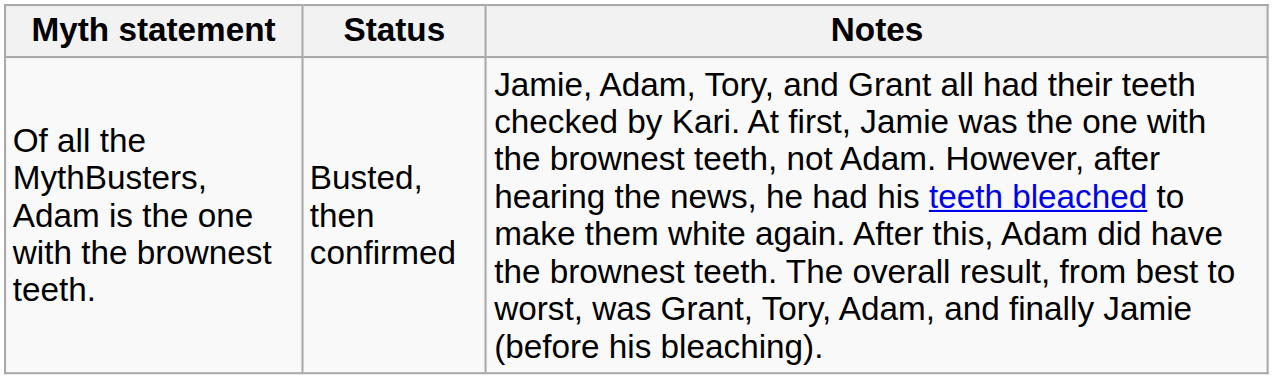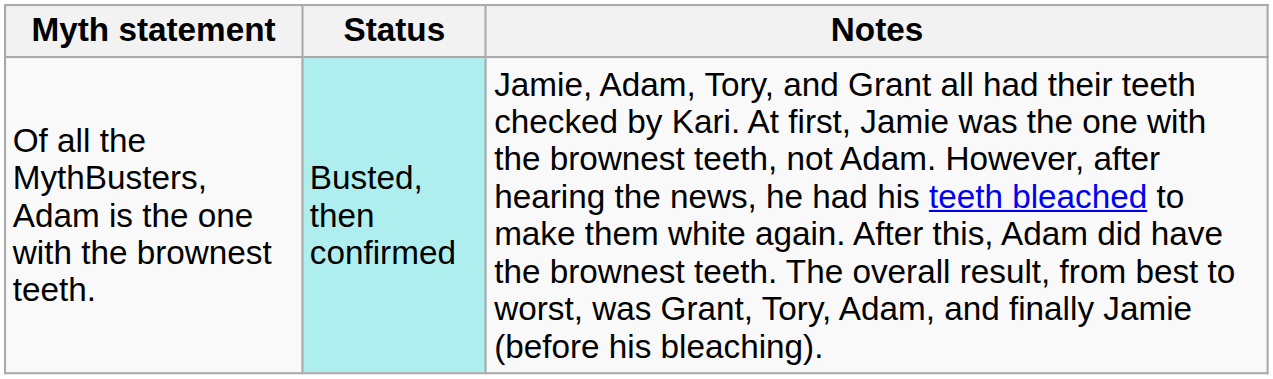(383, 214) no background -> (383, 214) paleturquoise background
